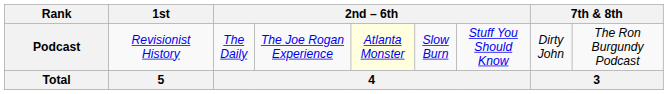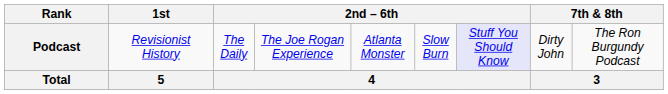(383, 47) lightyellow background -> (383, 47) no background
(493, 47) no background -> (493, 47) lavender background
